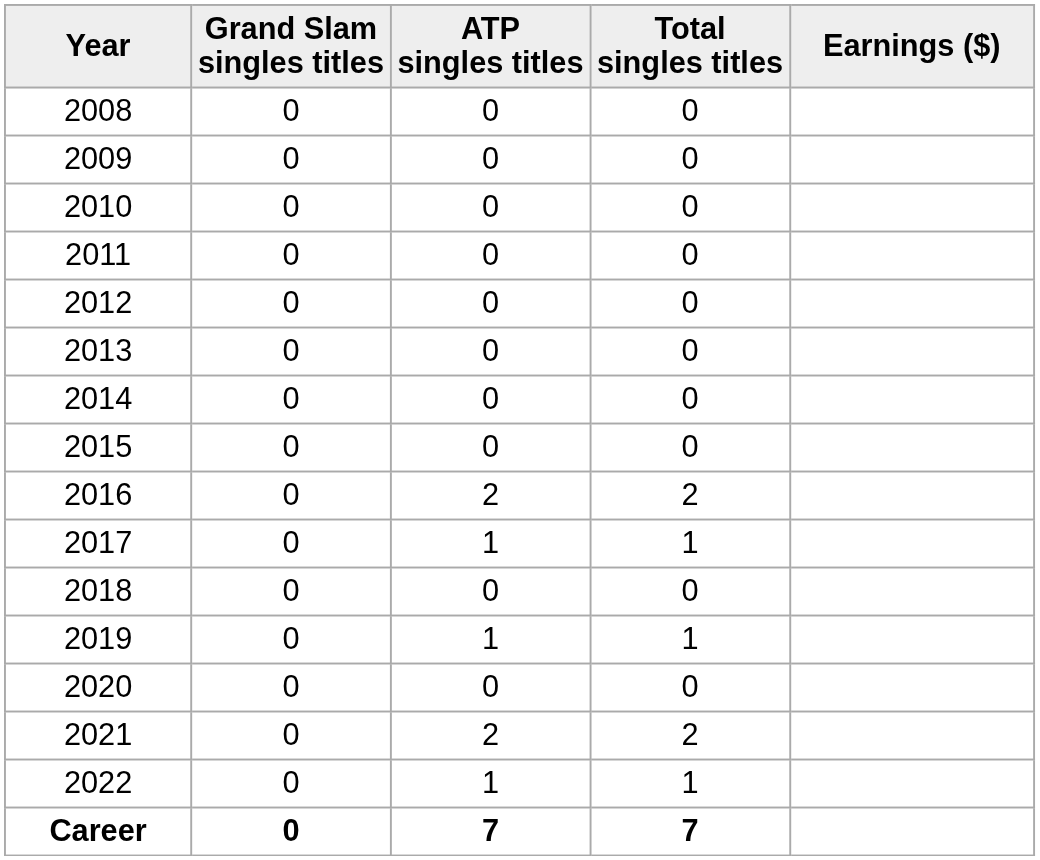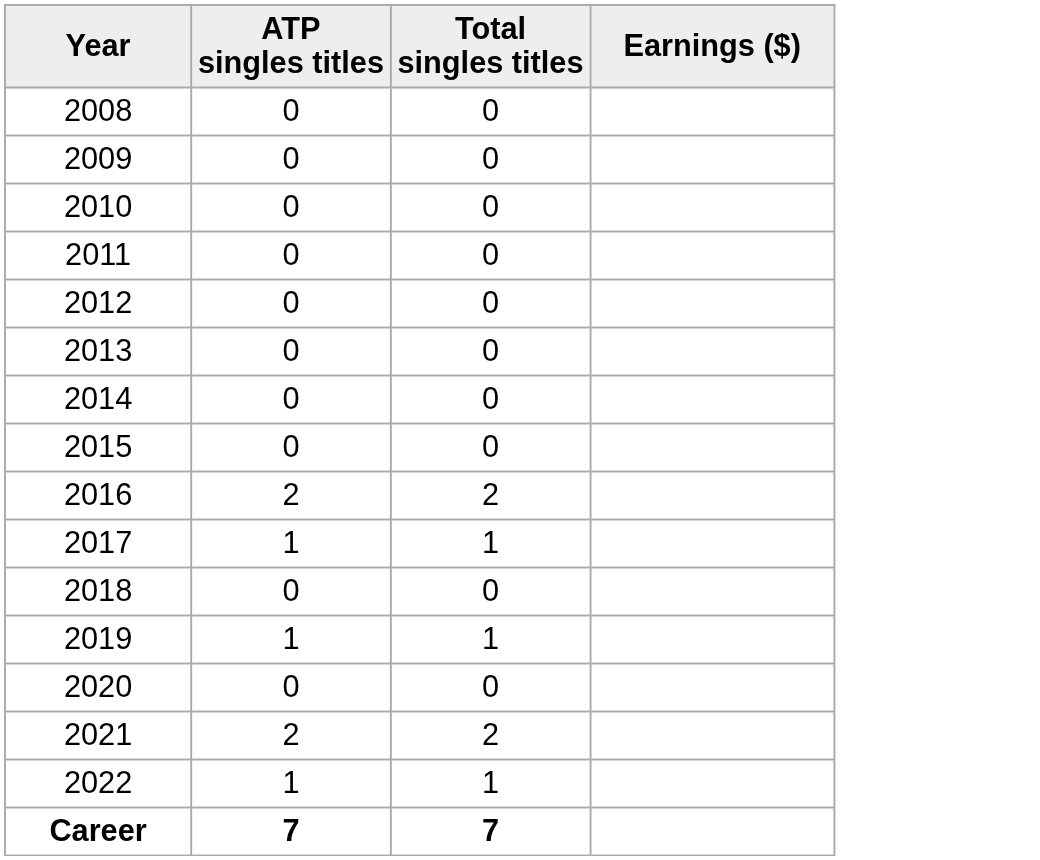- column: (291, 45)
